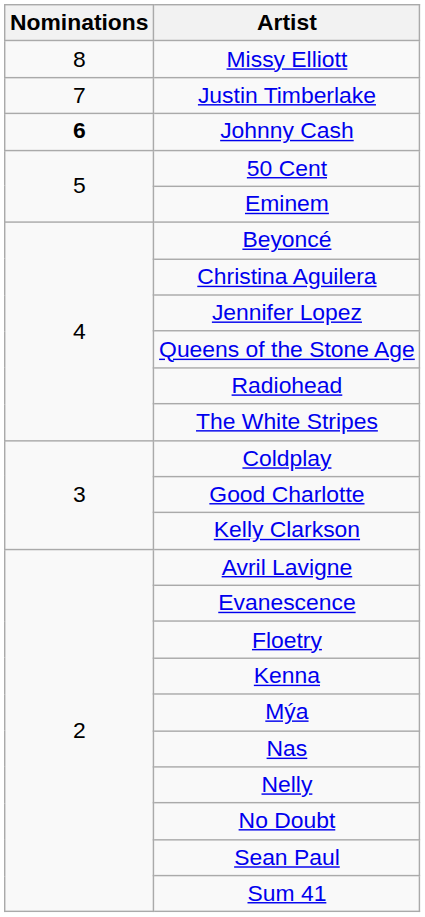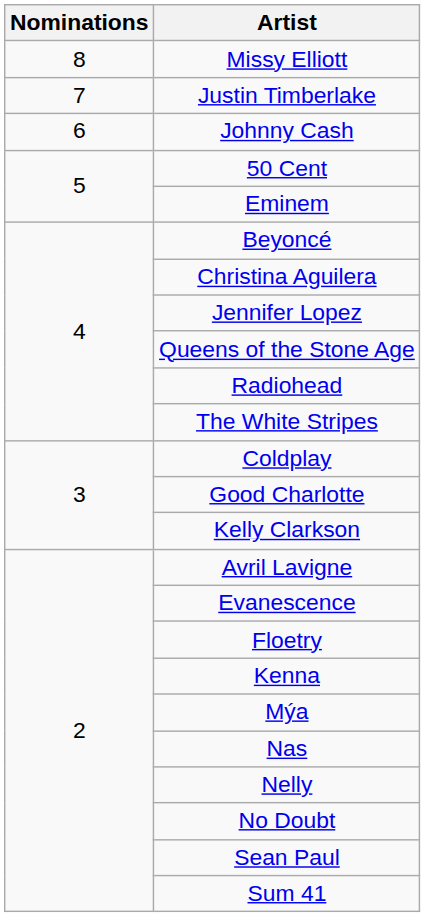(79, 131) bold -> (79, 131) normal
